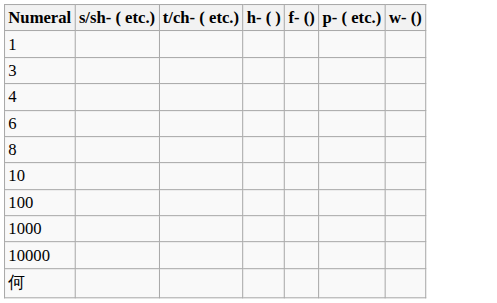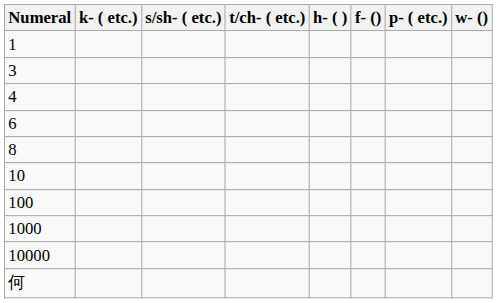+ column: (108, 17)
